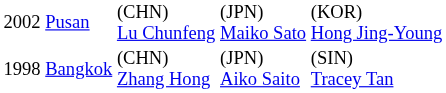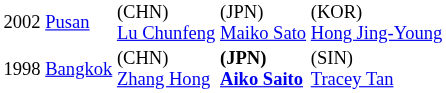(260, 68) normal -> (262, 68) bold
